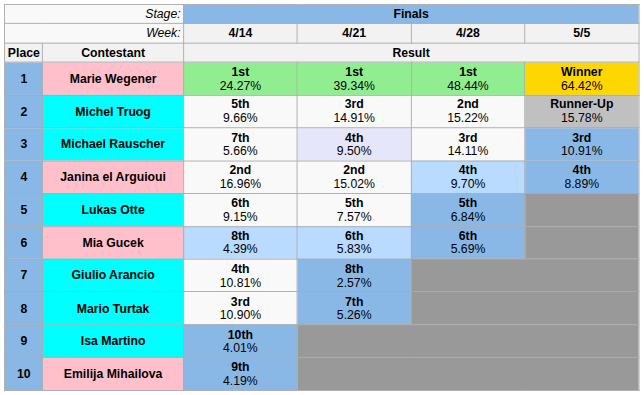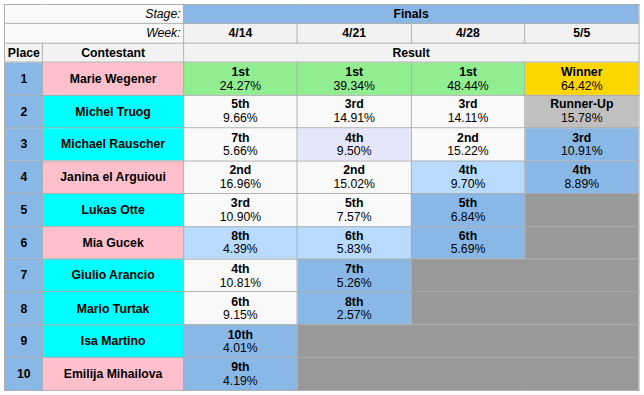(468, 111) 2nd 15.22% -> (468, 111) 3rd 14.11%
(468, 144) 3rd 14.11% -> (468, 144) 2nd 15.22%
(240, 209) 6th 9.15% -> (240, 209) 3rd 10.90%
(354, 275) 8th 2.57% -> (354, 275) 7th 5.26%
(240, 308) 3rd 10.90% -> (240, 308) 6th 9.15%
(354, 308) 7th 5.26% -> (354, 308) 8th 2.57%
